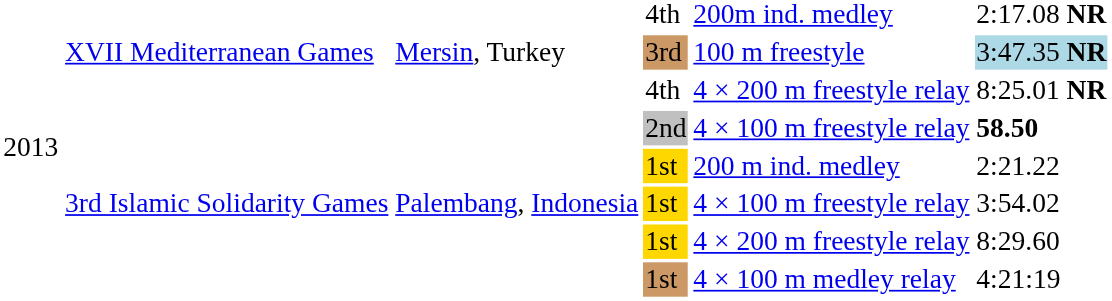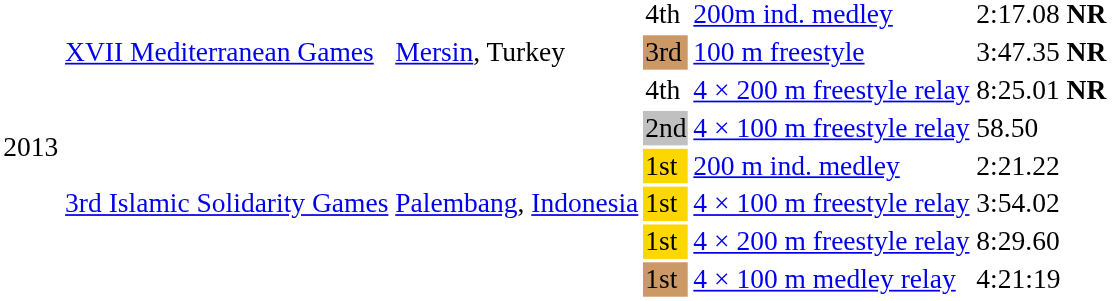(1041, 52) lightblue background -> (1041, 52) no background
(1007, 127) bold -> (1007, 127) normal
